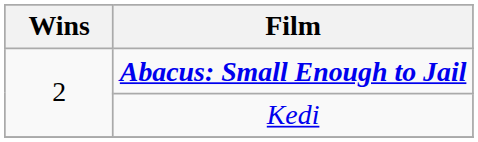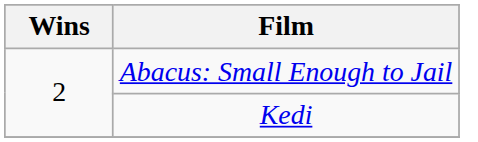(293, 70) bold -> (286, 70) normal
